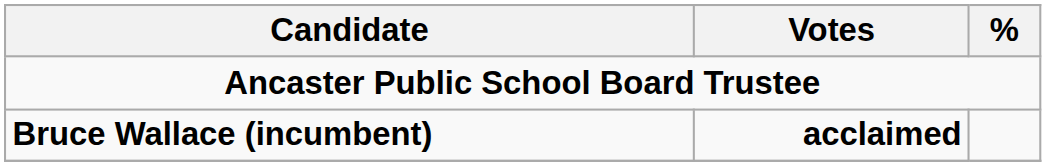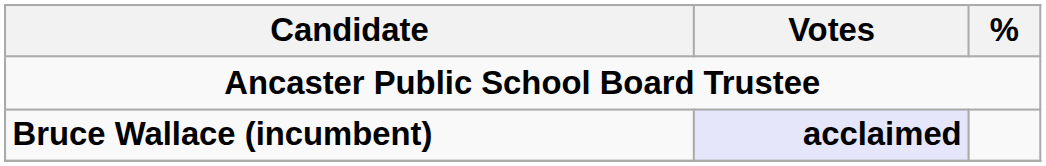(882, 134) no background -> (882, 134) lavender background
